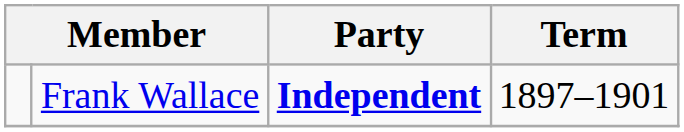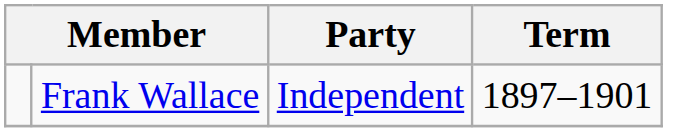(379, 94) bold -> (370, 94) normal
